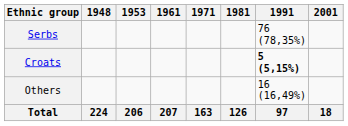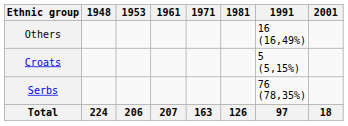rows swapped: (43, 35) <-> (43, 90)
(279, 62) bold -> (279, 62) normal
